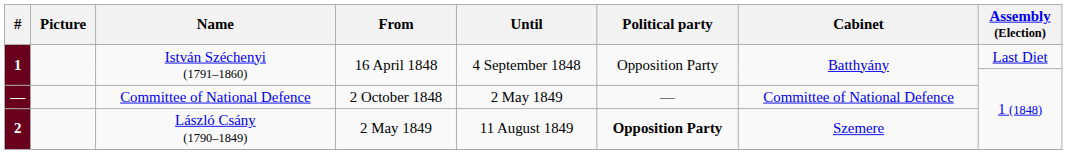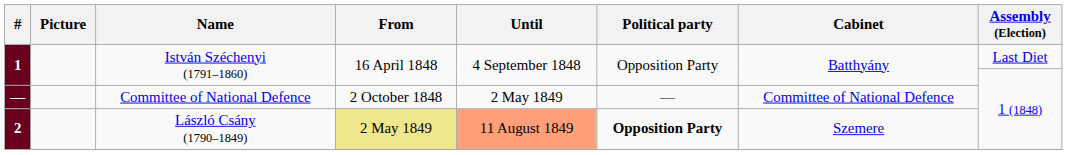(396, 128) no background -> (396, 128) khaki background
(527, 128) no background -> (527, 128) lightsalmon background
